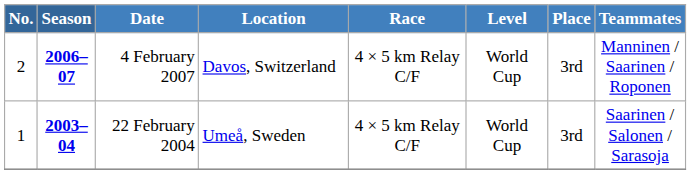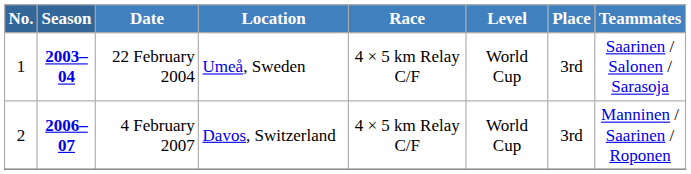rows swapped: (153, 135) <-> (158, 66)
